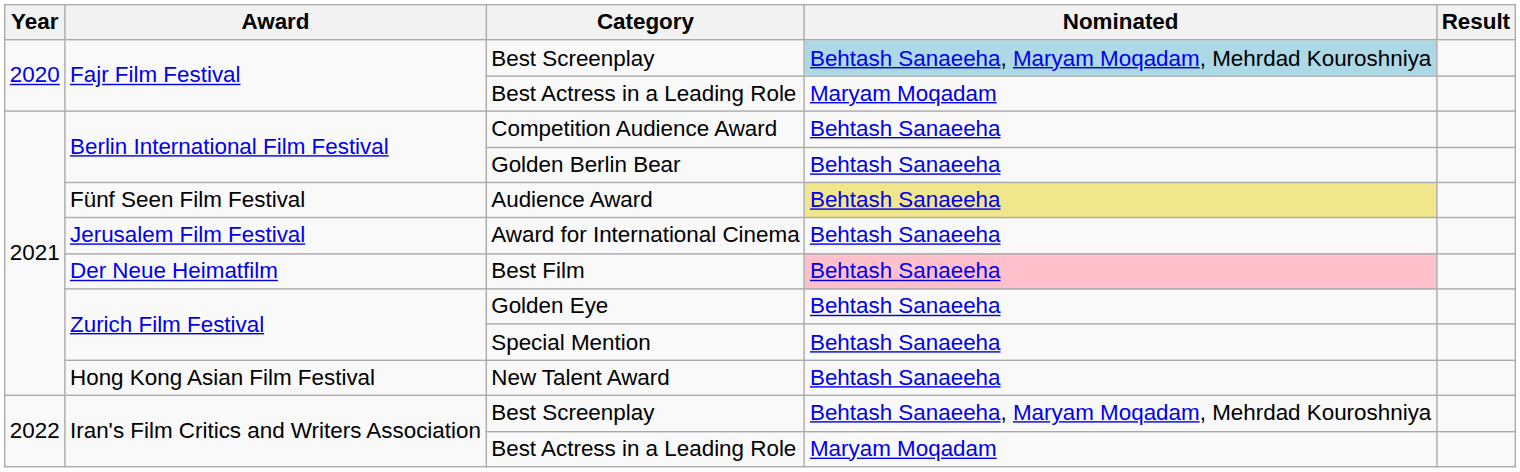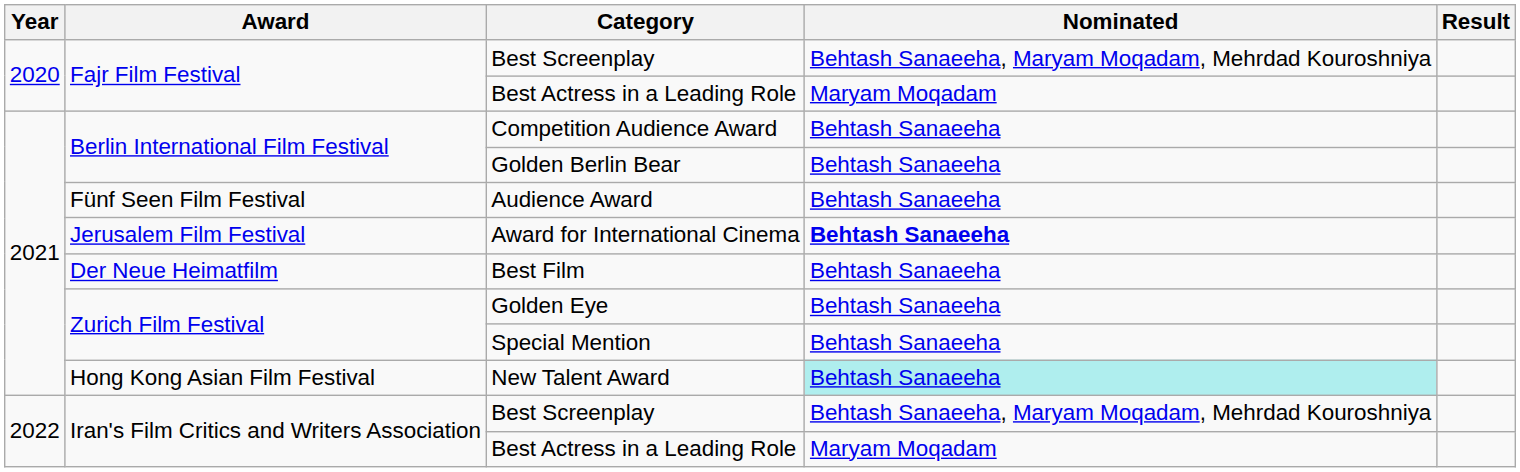(1121, 57) lightblue background -> (1121, 57) no background
(905, 199) khaki background -> (905, 199) no background
(905, 235) normal -> (910, 235) bold
(905, 270) pink background -> (905, 270) no background
(905, 377) no background -> (905, 377) paleturquoise background
